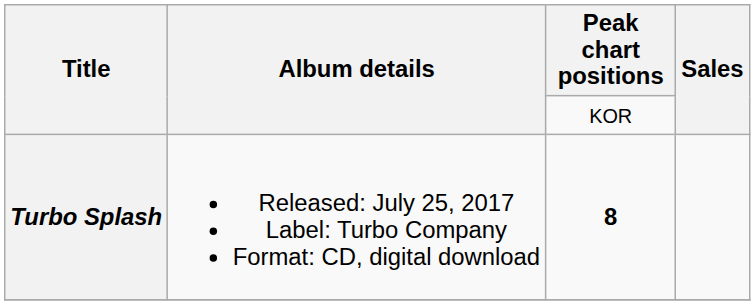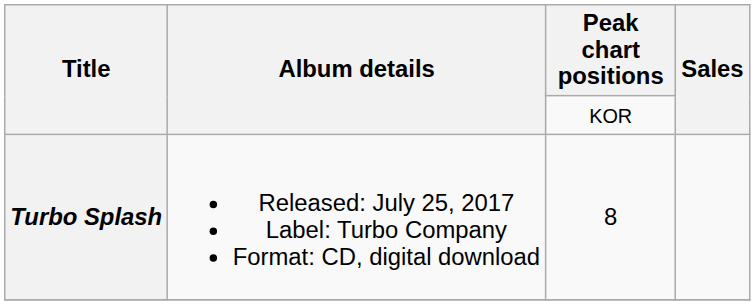(611, 216) bold -> (611, 216) normal
